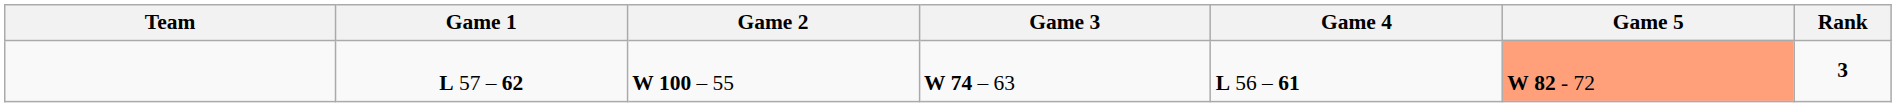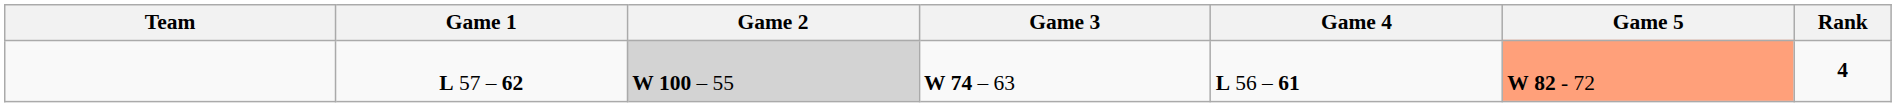(683, 83) no background -> (683, 83) lightgrey background
(1843, 70) 3 -> (1843, 70) 4
